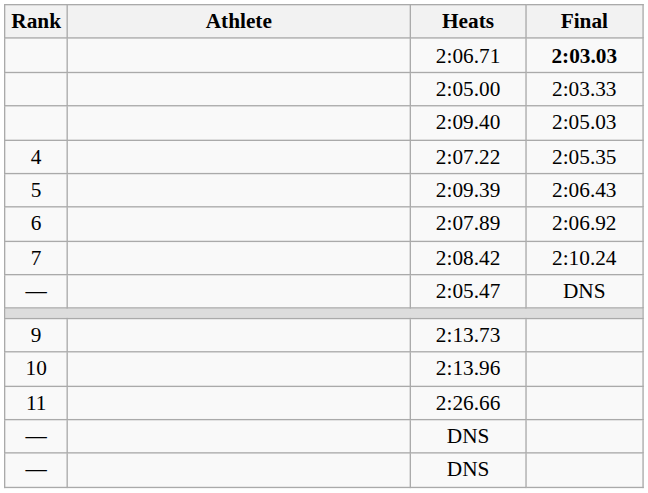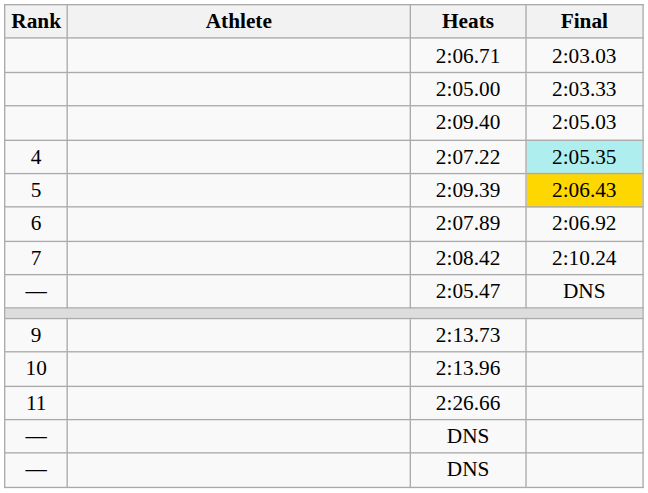(584, 55) bold -> (584, 55) normal
(584, 156) no background -> (584, 156) paleturquoise background
(584, 190) no background -> (584, 190) gold background
